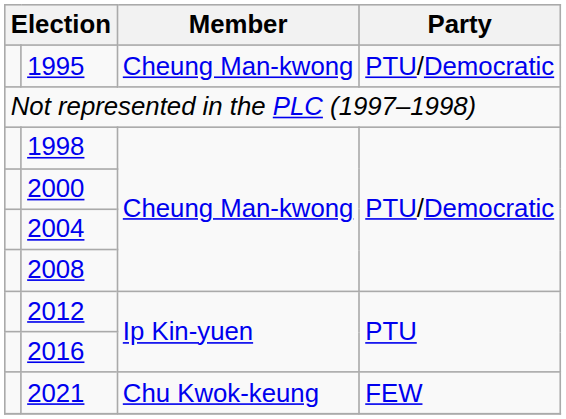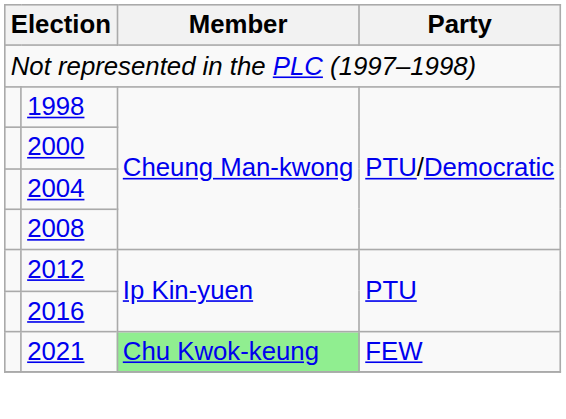- row: (56, 65)
(221, 392) no background -> (221, 351) lightgreen background
